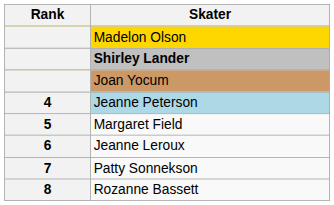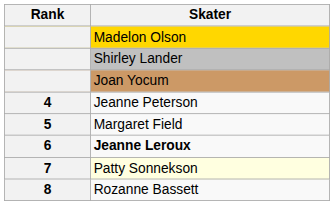(141, 59) bold -> (138, 59) normal
(146, 102) lightblue background -> (146, 102) no background
(139, 146) normal -> (142, 146) bold
(146, 168) no background -> (146, 168) lightyellow background
